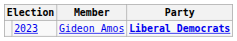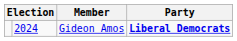(26, 29) 2023 -> (26, 29) 2024
